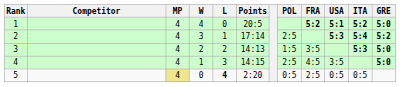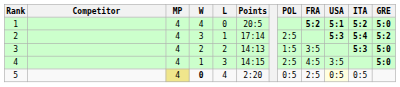(201, 75) normal -> (201, 75) bold
(225, 75) bold -> (225, 75) normal
(337, 75) no background -> (337, 75) lightyellow background
